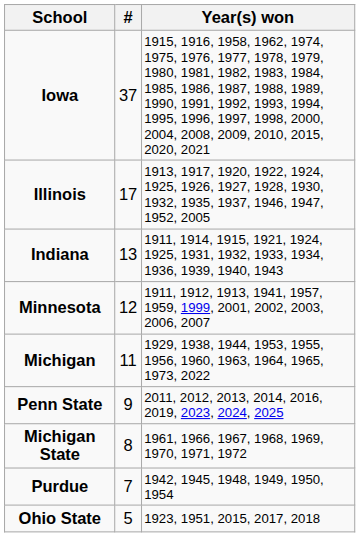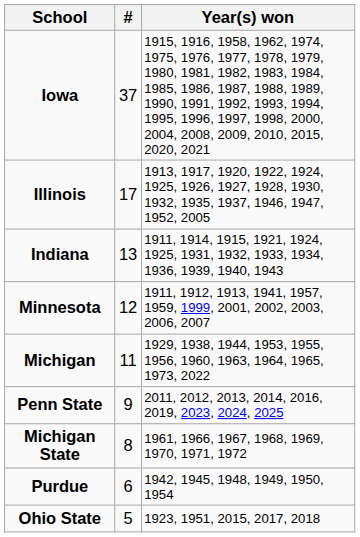(128, 486) 7 -> (128, 486) 6
